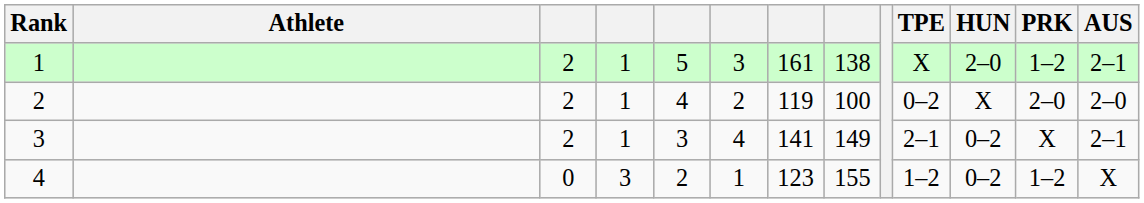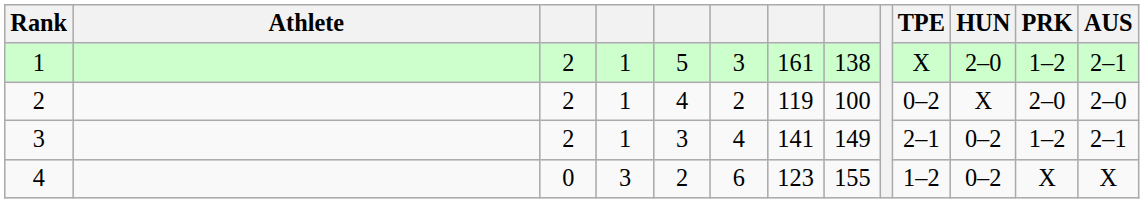(1047, 139) X -> (1047, 139) 1–2
(739, 178) 1 -> (739, 178) 6
(1047, 178) 1–2 -> (1047, 178) X
